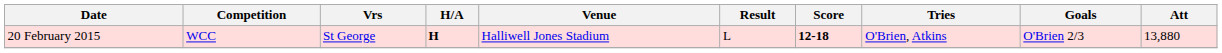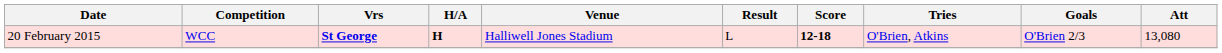(349, 36) normal -> (349, 36) bold
(1162, 36) 13,880 -> (1162, 36) 13,080
